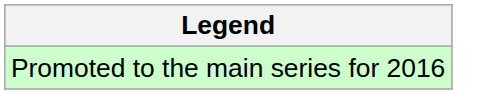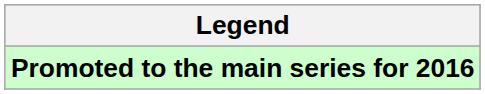(228, 67) normal -> (243, 67) bold
